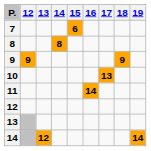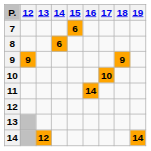(59, 44) 8 -> (59, 44) 6
(106, 75) 13 -> (106, 75) 10
